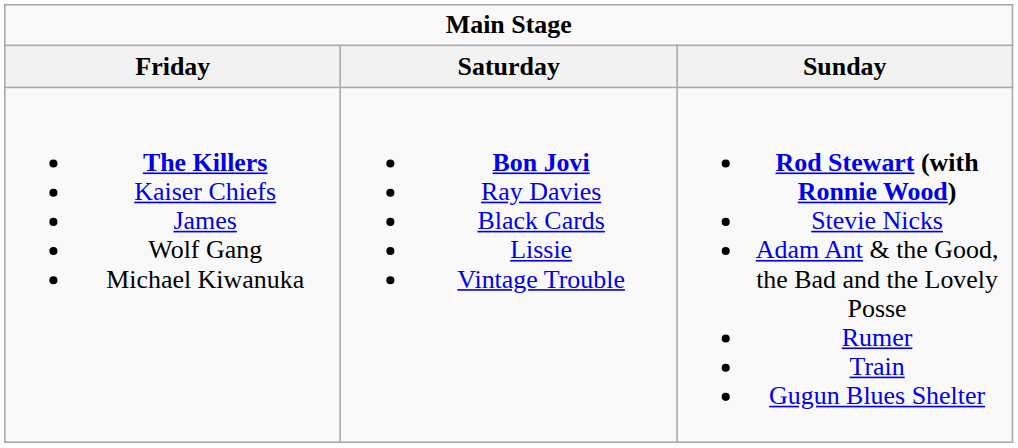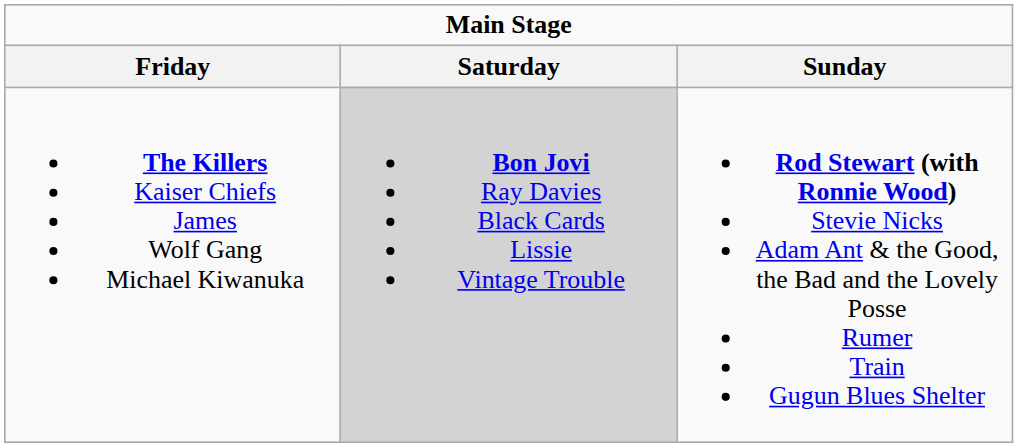(509, 221) no background -> (509, 221) lightgrey background
